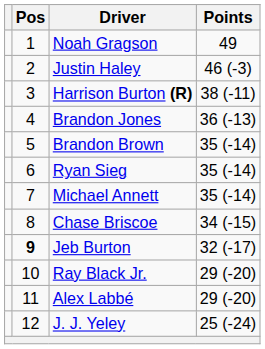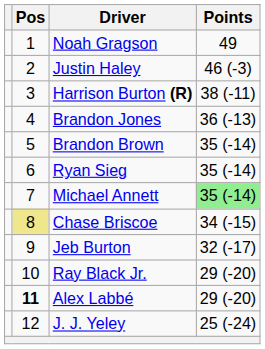(228, 196) no background -> (228, 196) lightgreen background
(31, 222) no background -> (31, 222) khaki background
(31, 247) bold -> (31, 247) normal
(31, 298) normal -> (31, 298) bold
